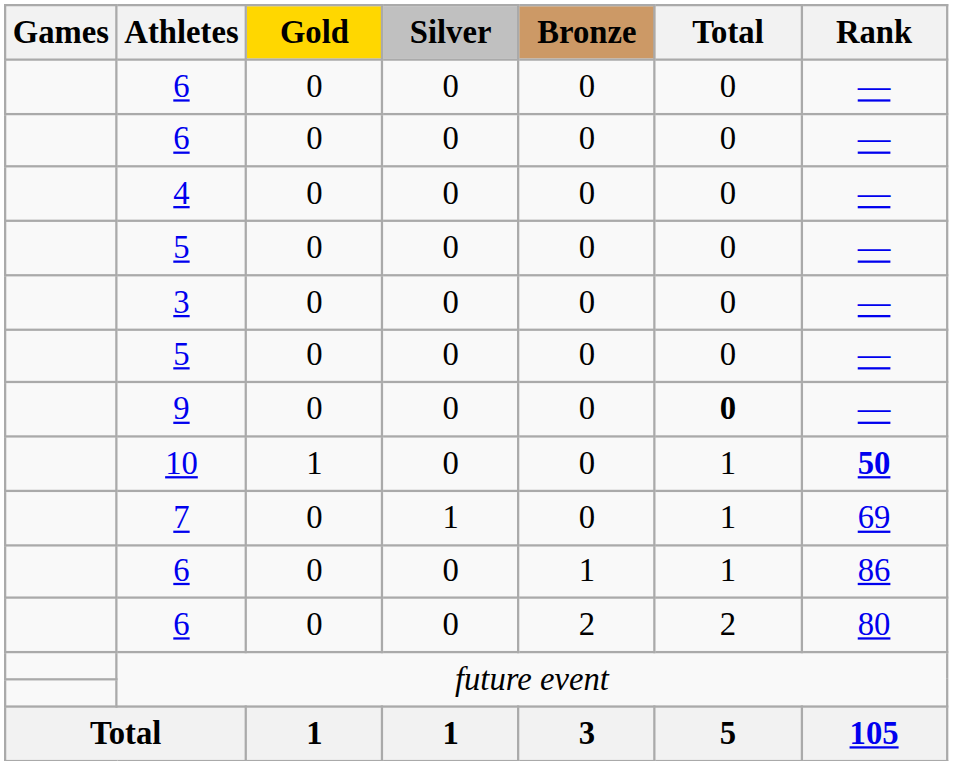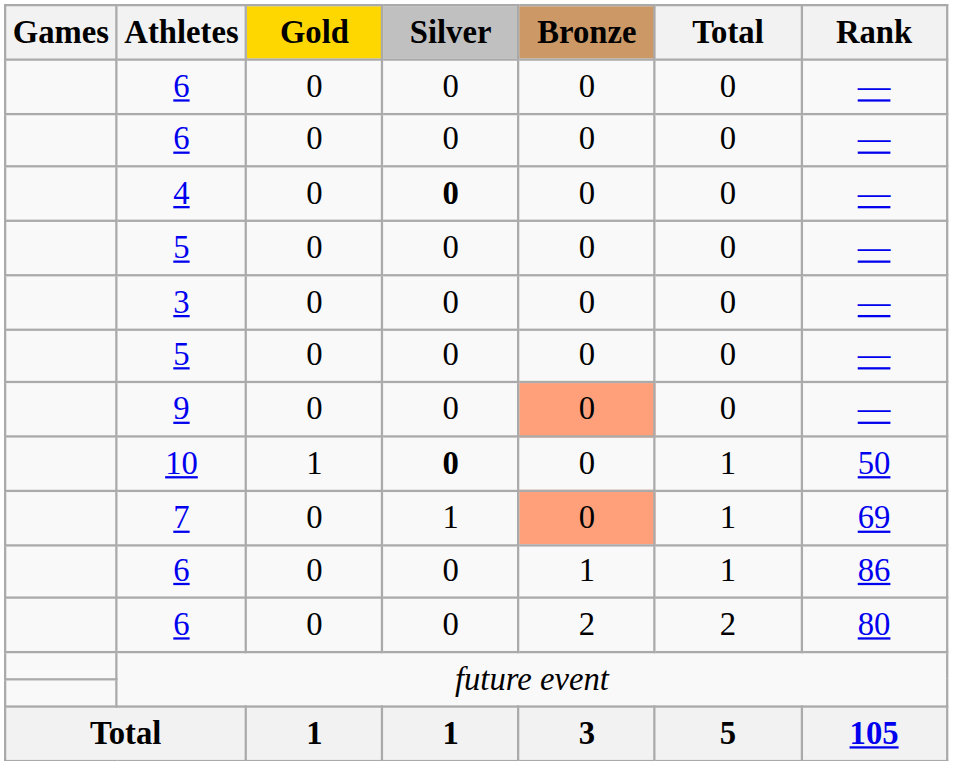(451, 193) normal -> (451, 193) bold
(587, 409) no background -> (587, 409) lightsalmon background
(728, 409) bold -> (728, 409) normal
(451, 463) normal -> (451, 463) bold
(874, 463) bold -> (874, 463) normal
(587, 517) no background -> (587, 517) lightsalmon background
